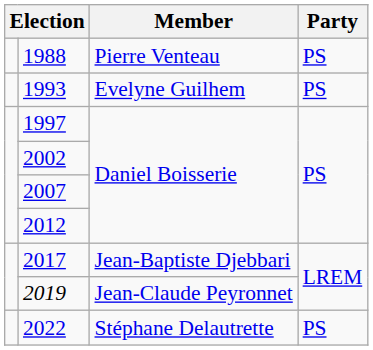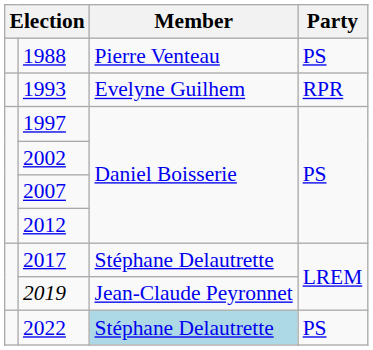(315, 89) PS -> (323, 89) RPR
(192, 259) Jean-Baptiste Djebbari -> (184, 259) Stéphane Delautrette
(184, 327) no background -> (184, 327) lightblue background
